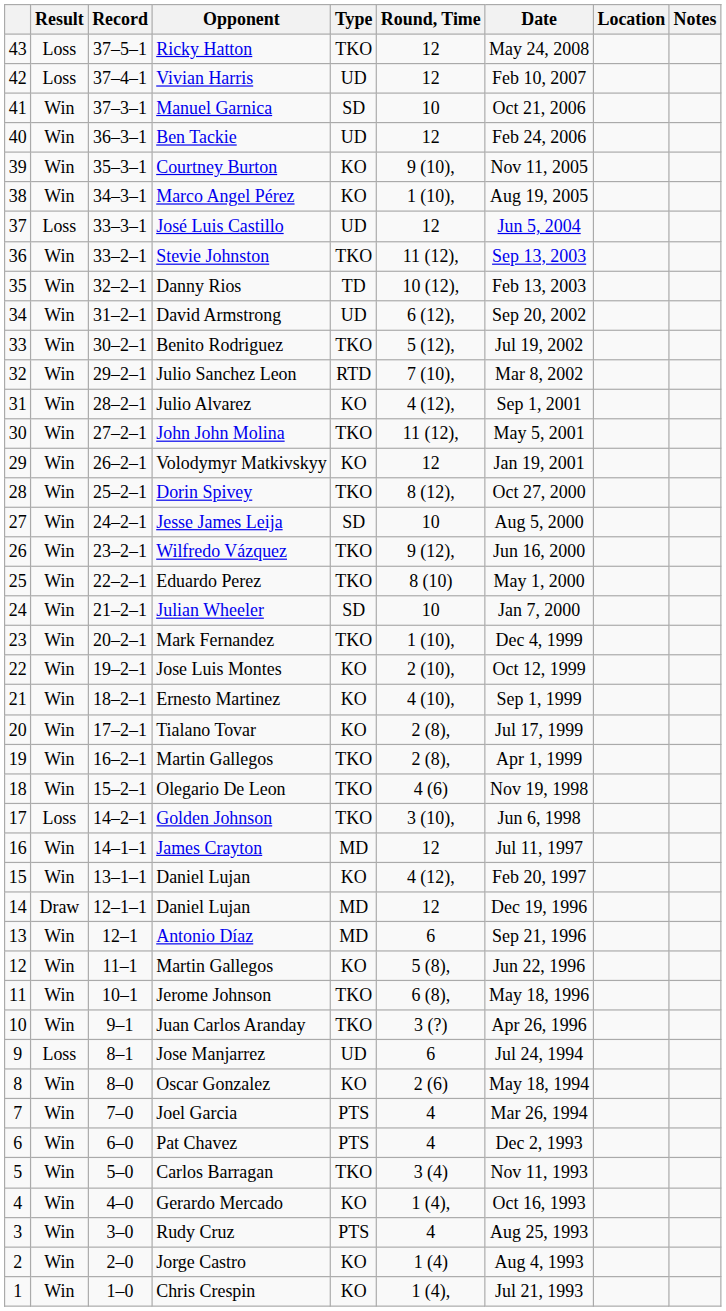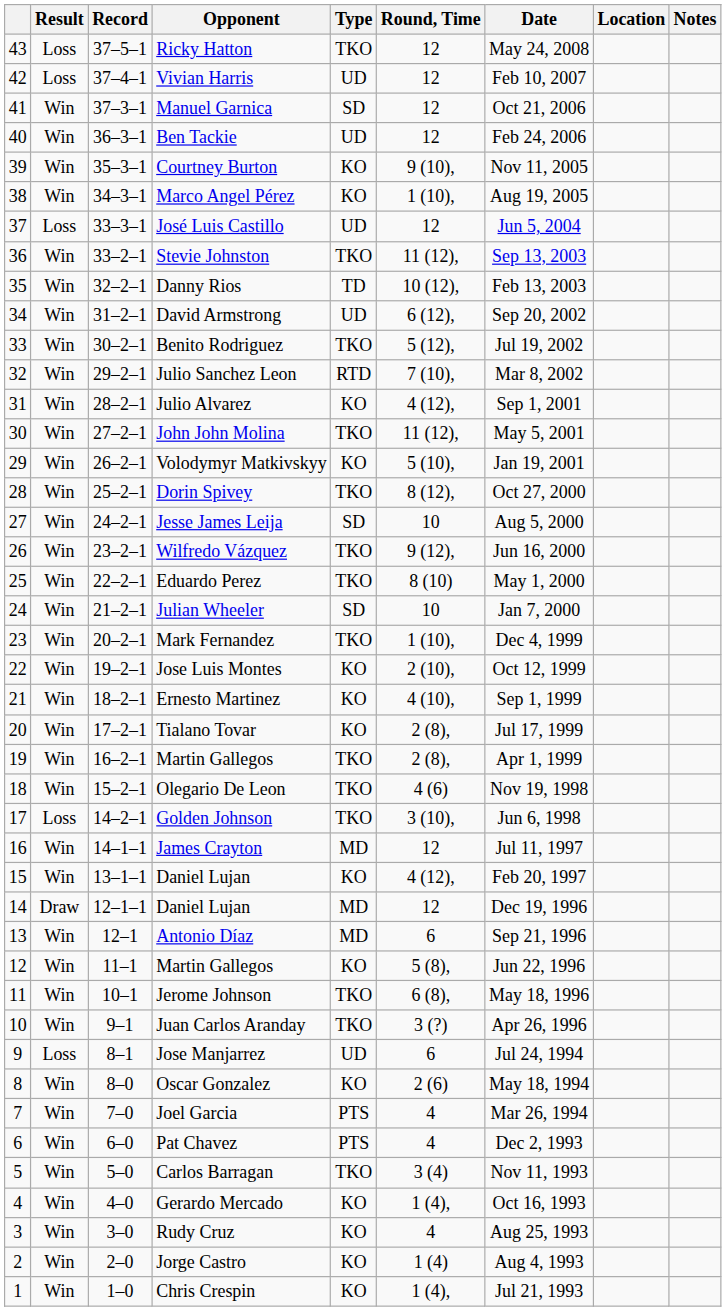(431, 108) 10 -> (431, 108) 12
(431, 463) 12 -> (431, 463) 5 (10),
(354, 1231) PTS -> (354, 1231) KO
